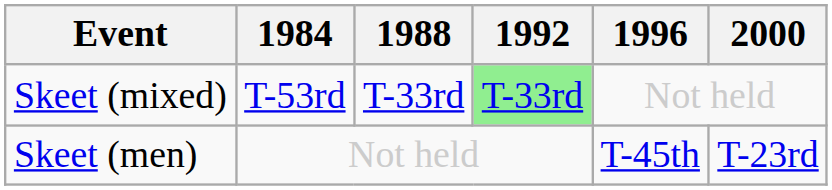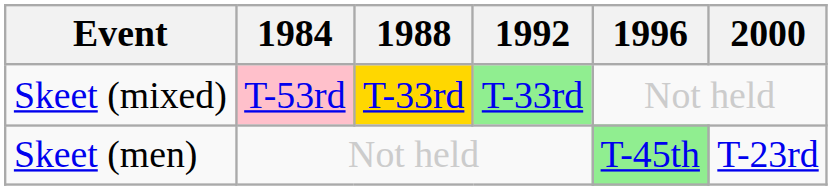(295, 94) no background -> (295, 94) pink background
(414, 94) no background -> (414, 94) gold background
(650, 154) no background -> (650, 154) lightgreen background
